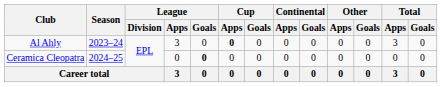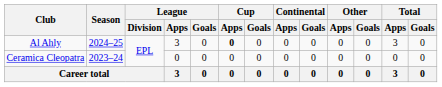(106, 43) 2023–24 -> (106, 43) 2024–25
(106, 58) 2024–25 -> (106, 58) 2023–24
(204, 58) bold -> (204, 58) normal
